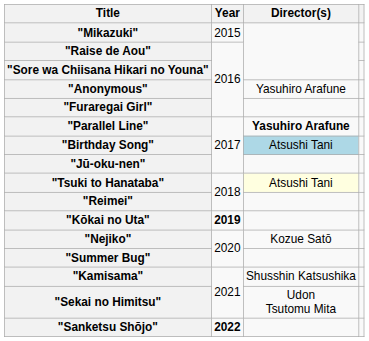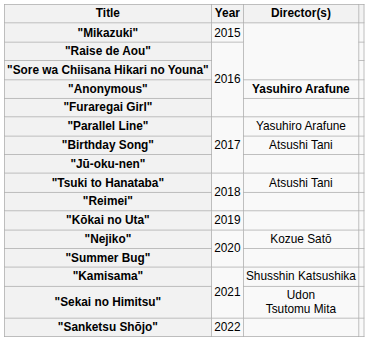(301, 88) normal -> (301, 88) bold
(301, 126) bold -> (301, 126) normal
(301, 145) lightblue background -> (301, 145) no background
(301, 182) lightyellow background -> (301, 182) no background
(227, 220) bold -> (227, 220) normal
(227, 327) bold -> (227, 327) normal
